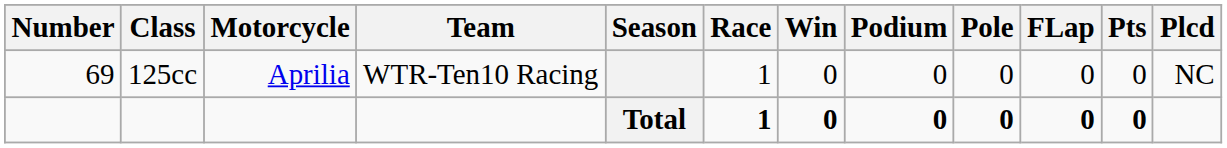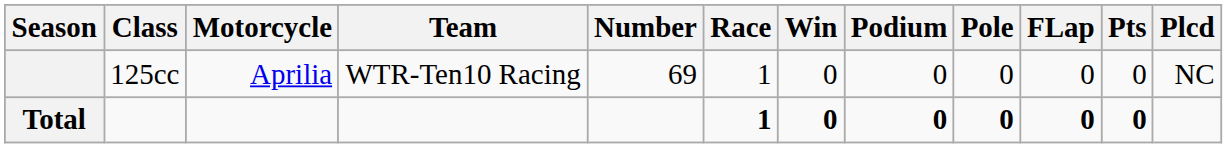columns swapped: (654, 27) <-> (63, 27)
